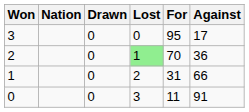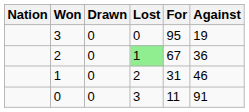columns swapped: (61, 14) <-> (21, 14)
(200, 35) 17 -> (200, 35) 19
(174, 55) 70 -> (174, 55) 67
(200, 76) 66 -> (200, 76) 46
